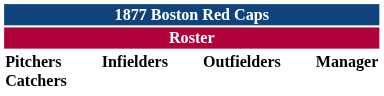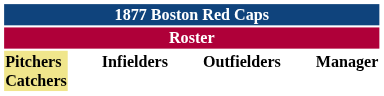(36, 70) no background -> (36, 70) khaki background
